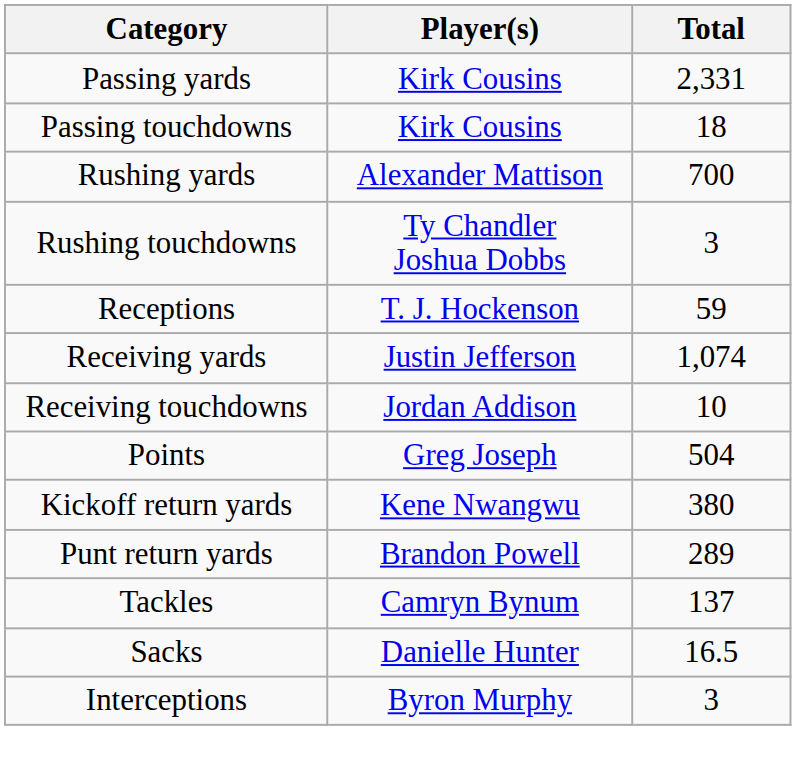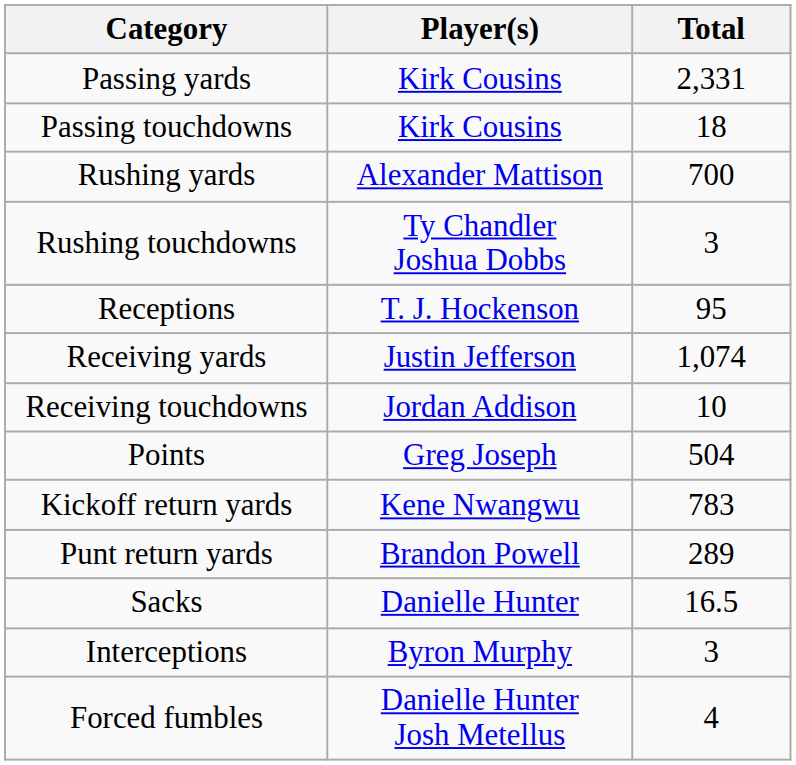(711, 308) 59 -> (711, 308) 95
(711, 504) 380 -> (711, 504) 783
- row: (166, 602)
+ row: (166, 717)
